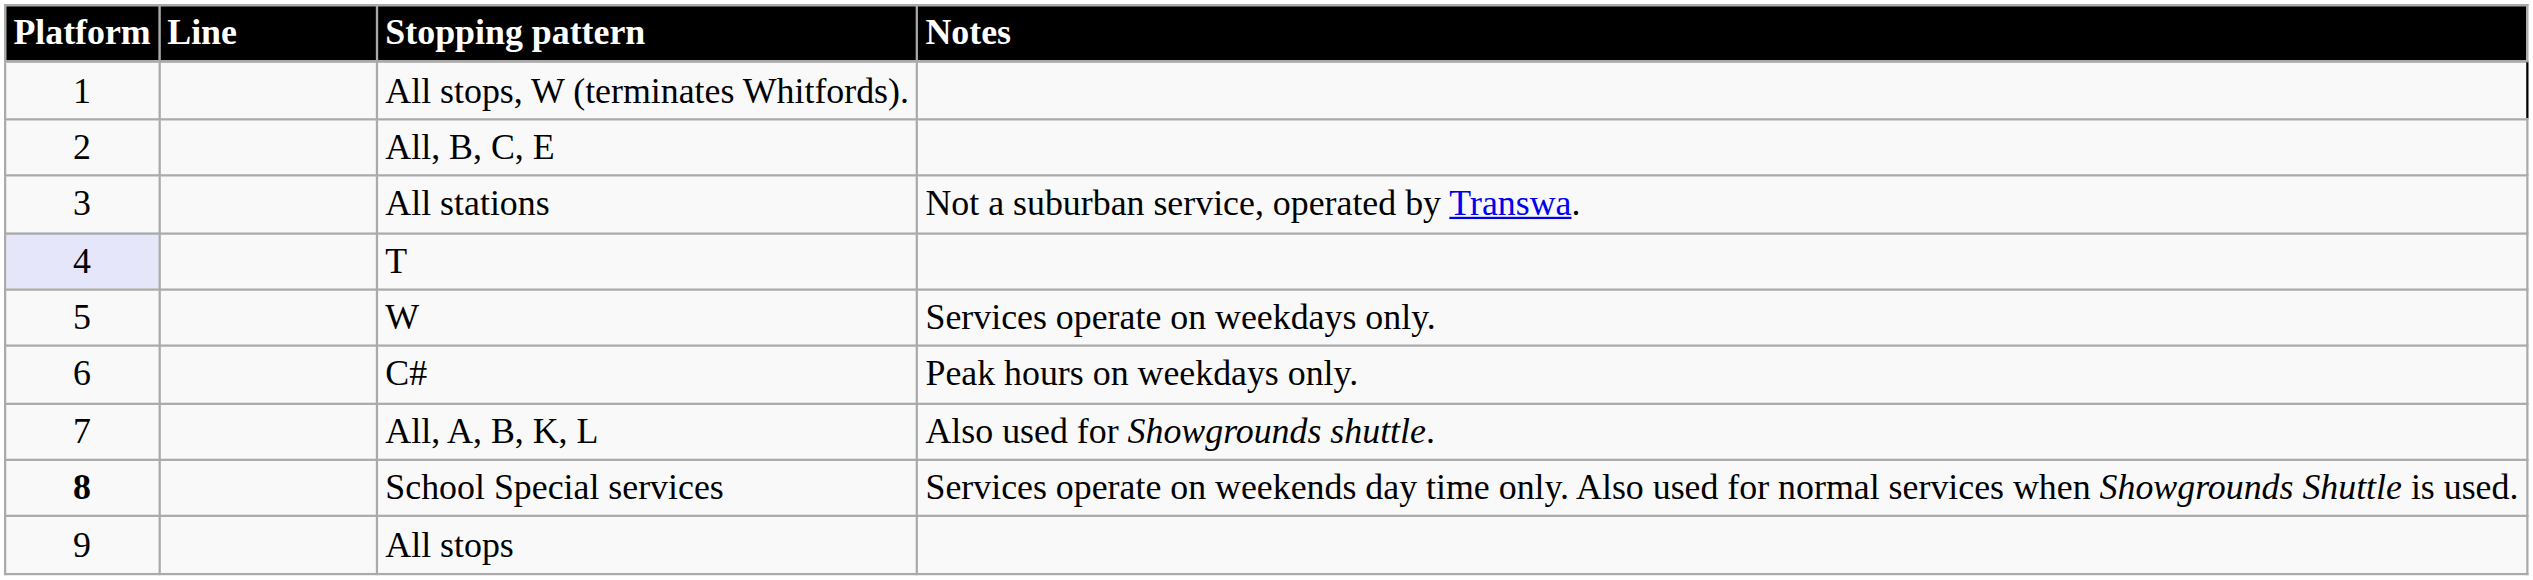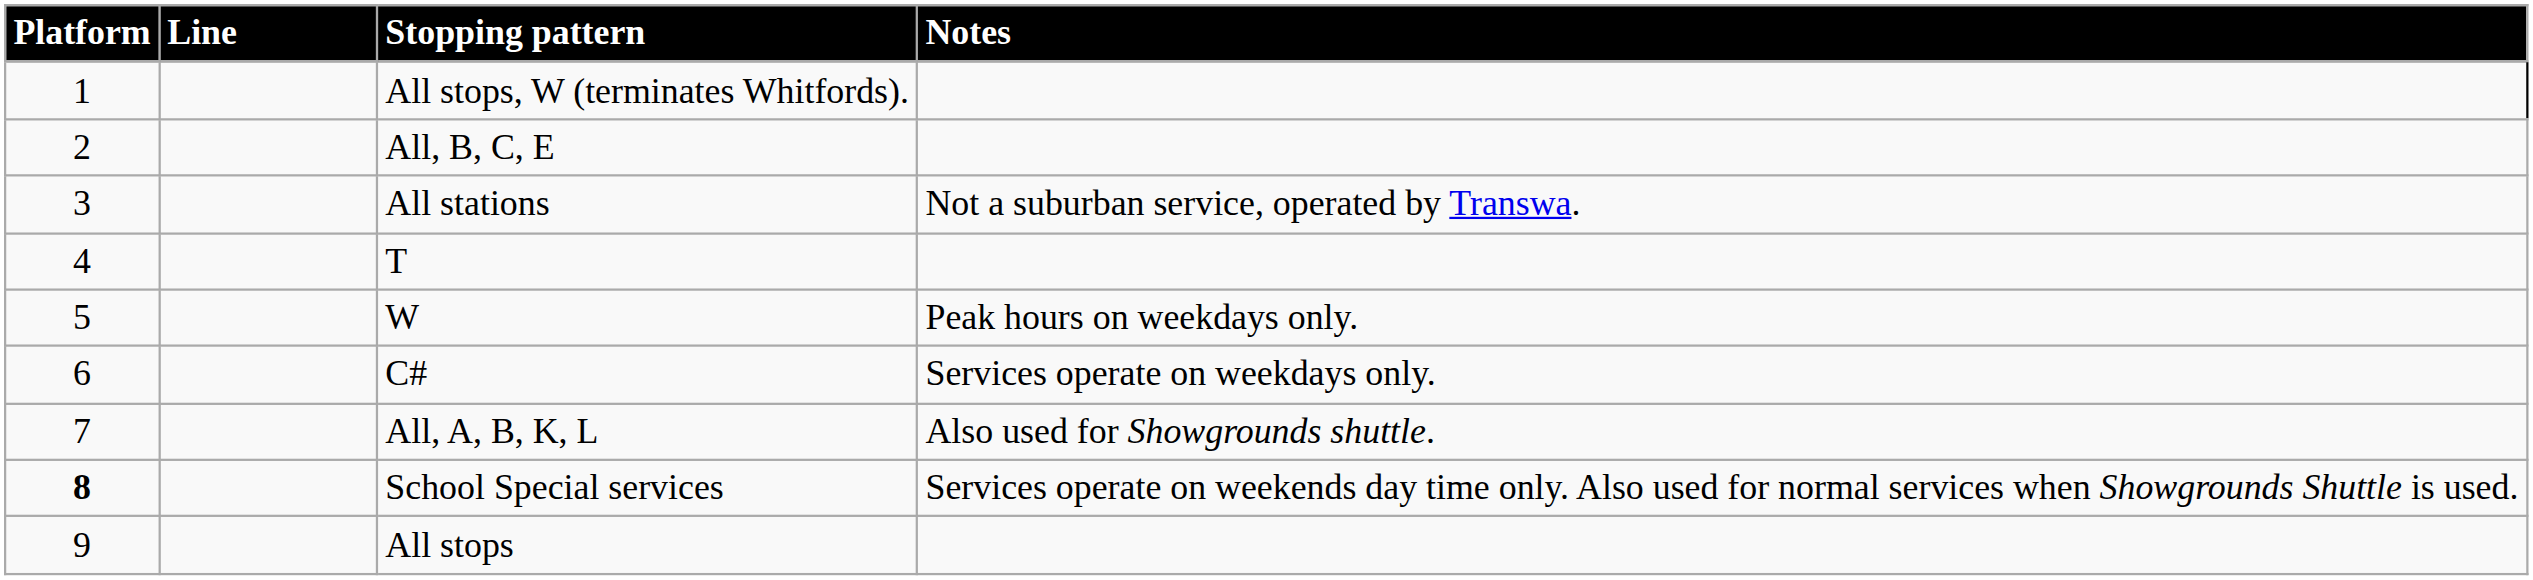(82, 260) lavender background -> (82, 260) no background
(1181, 317) Services operate on weekdays only. -> (1142, 317) Peak hours on weekdays only.
(1142, 373) Peak hours on weekdays only. -> (1181, 373) Services operate on weekdays only.
